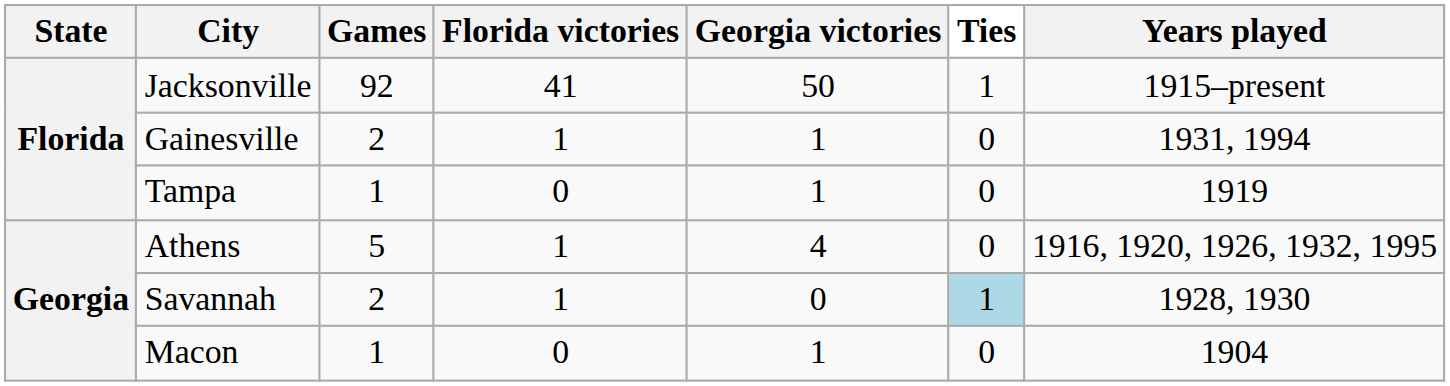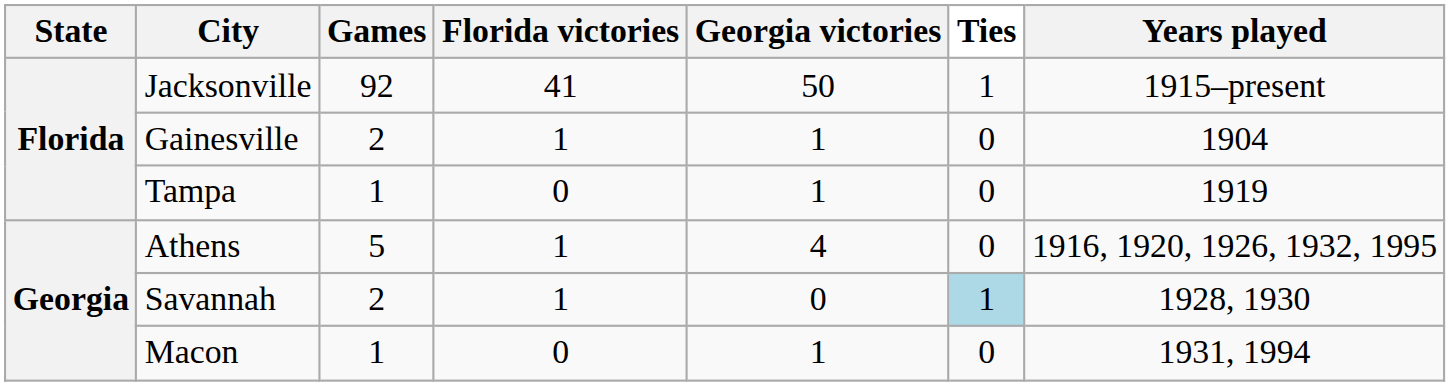(1234, 138) 1931, 1994 -> (1234, 138) 1904
(1234, 352) 1904 -> (1234, 352) 1931, 1994
